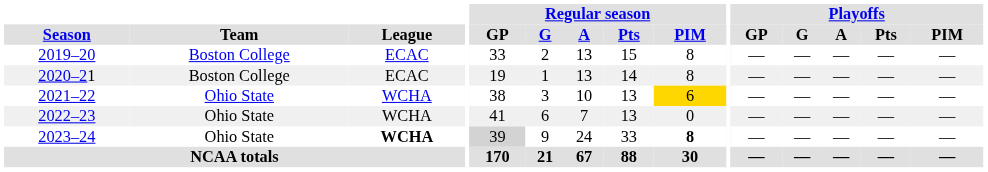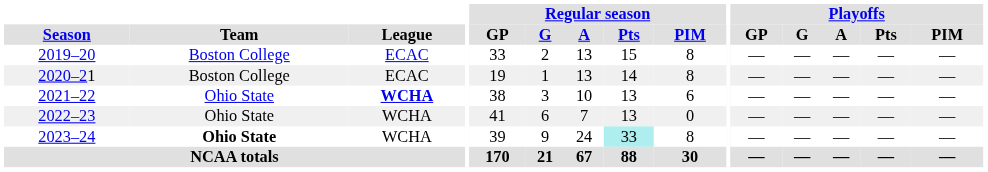(407, 95) normal -> (407, 95) bold
(690, 95) gold background -> (690, 95) no background
(239, 136) normal -> (239, 136) bold
(407, 136) bold -> (407, 136) normal
(497, 136) lightgrey background -> (497, 136) no background
(629, 136) no background -> (629, 136) paleturquoise background
(690, 136) bold -> (690, 136) normal
